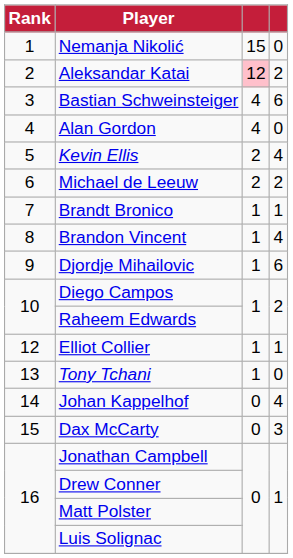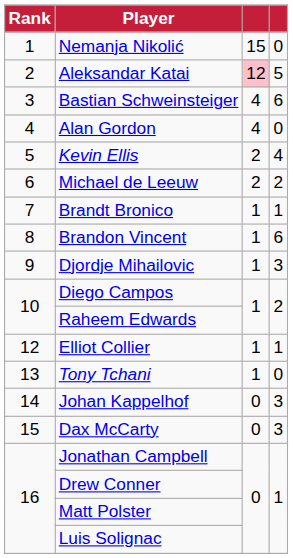(278, 73) 2 -> (278, 73) 5
(278, 237) 4 -> (278, 237) 6
(278, 265) 6 -> (278, 265) 3
(278, 402) 4 -> (278, 402) 3
